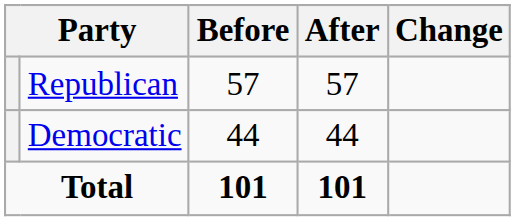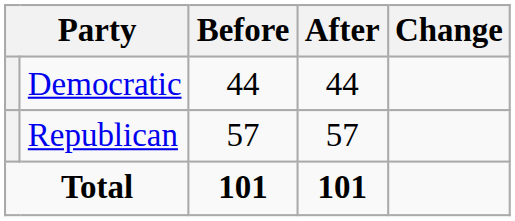rows swapped: (103, 82) <-> (105, 135)
